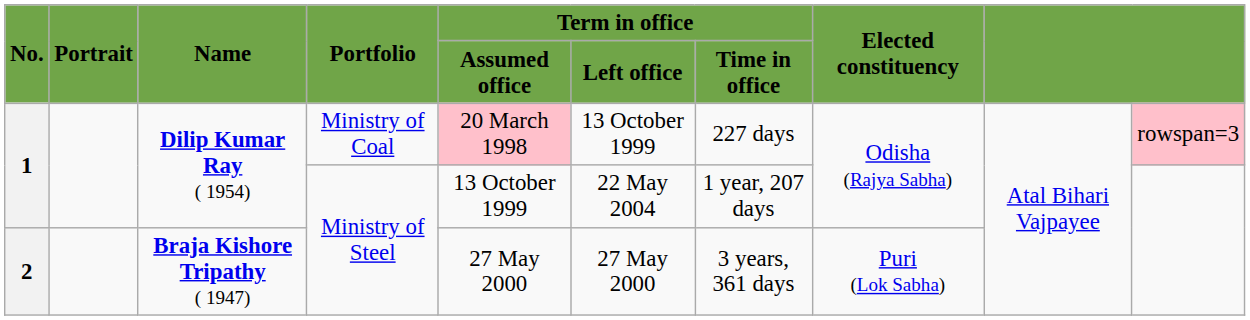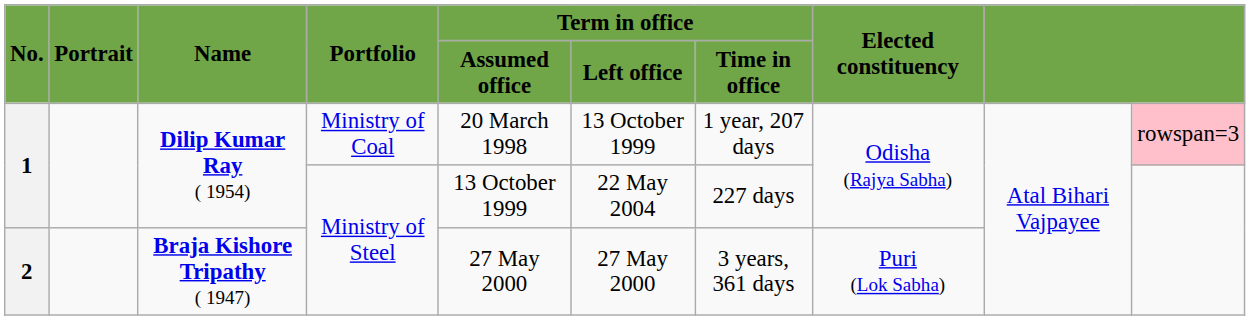(504, 133) pink background -> (504, 133) no background
(753, 133) 227 days -> (753, 133) 1 year, 207 days
(753, 195) 1 year, 207 days -> (753, 195) 227 days
